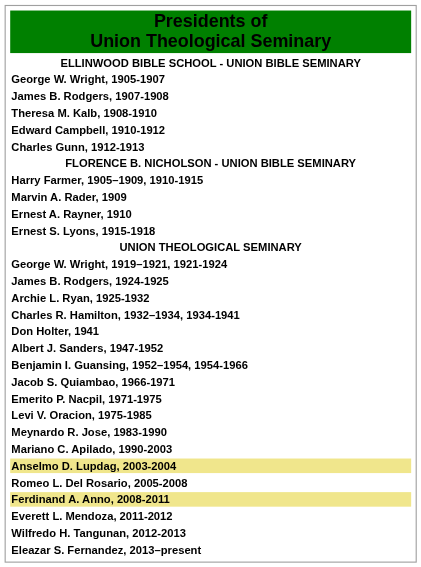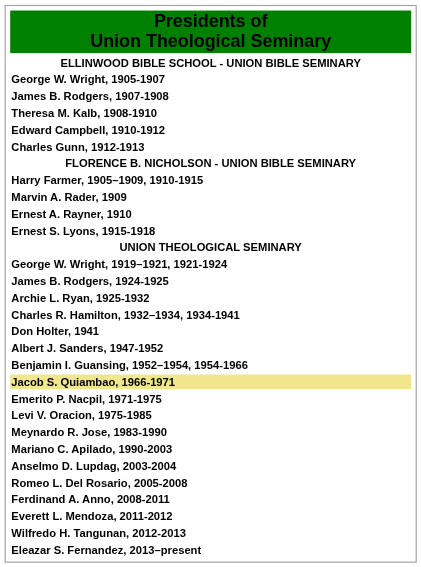(93, 382) no background -> (93, 382) khaki background
(94, 466) khaki background -> (94, 466) no background
(91, 499) khaki background -> (91, 499) no background
